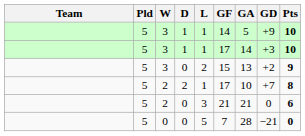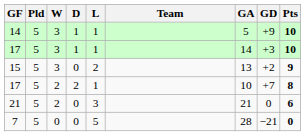columns swapped: (69, 13) <-> (224, 13)
